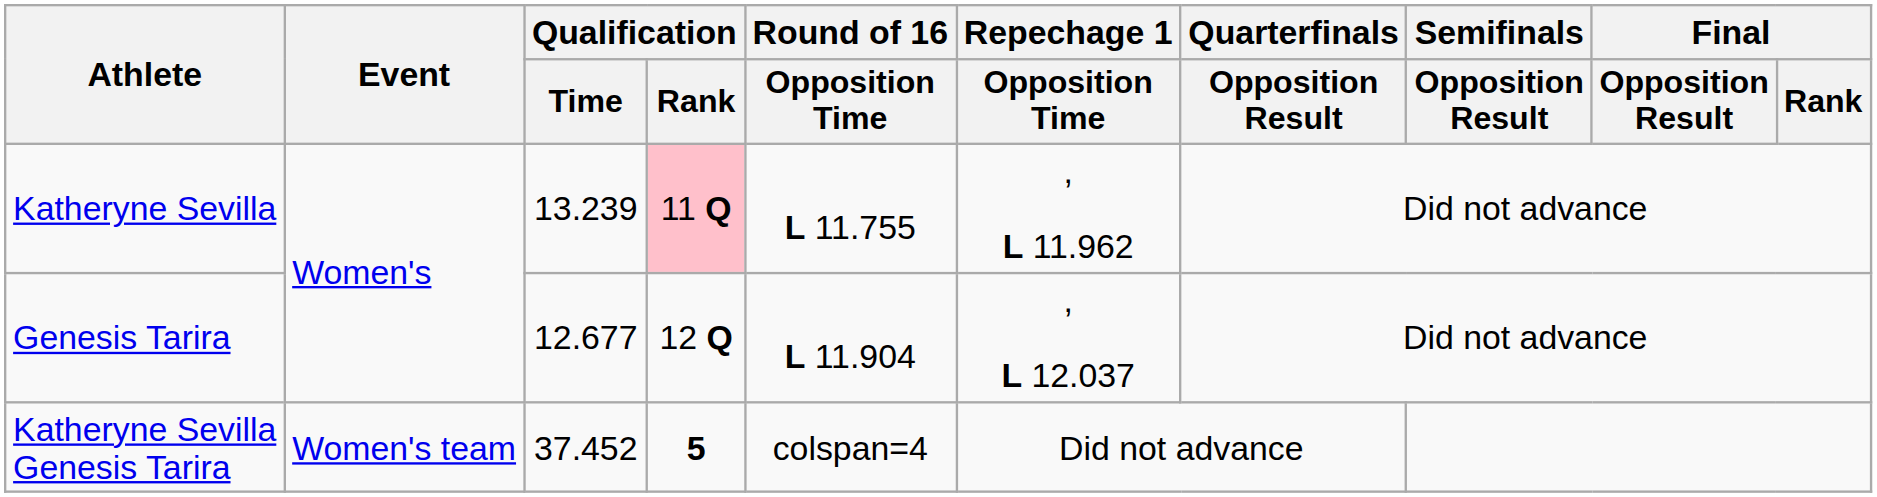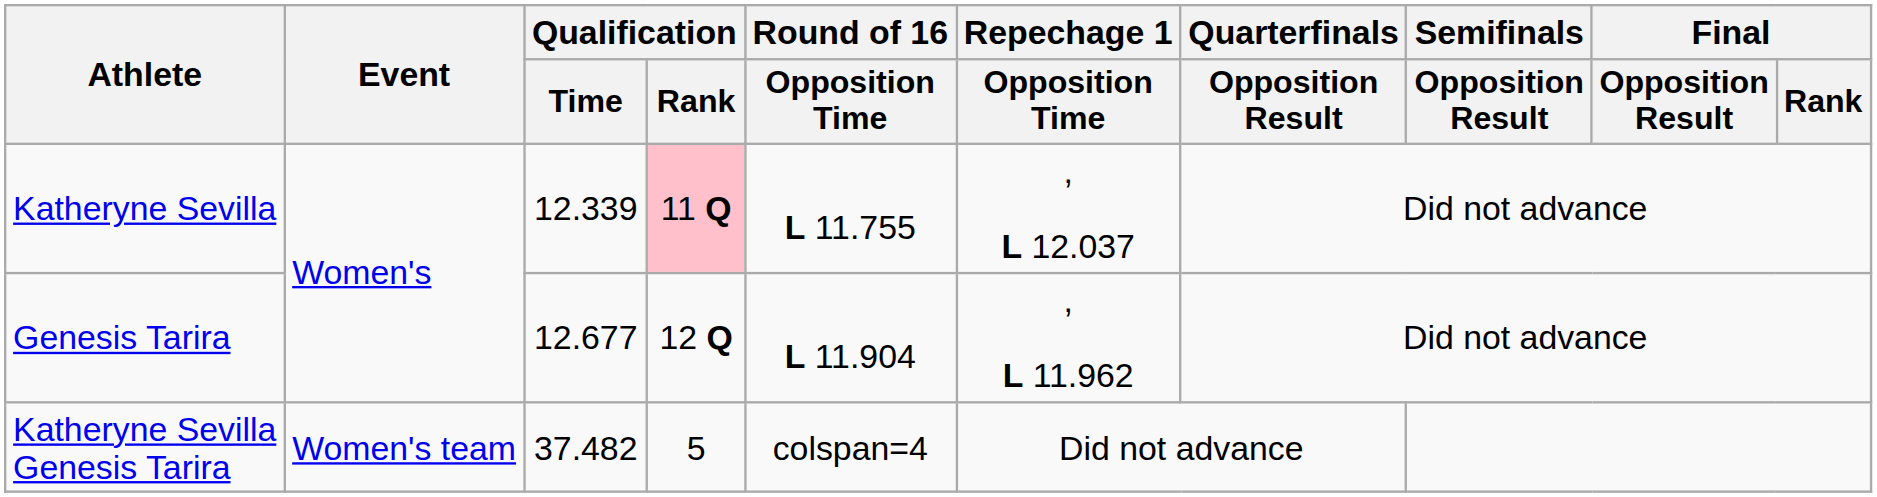(586, 209) 13.239 -> (586, 209) 12.339
(1068, 209) , L 11.962 -> (1068, 209) , L 12.037
(1068, 338) , L 12.037 -> (1068, 338) , L 11.962
(586, 448) 37.452 -> (586, 448) 37.482
(696, 448) bold -> (696, 448) normal
